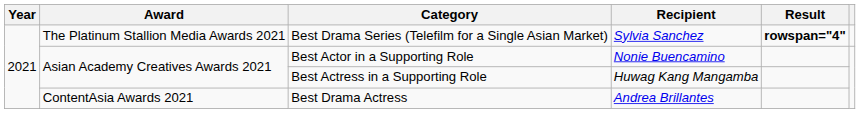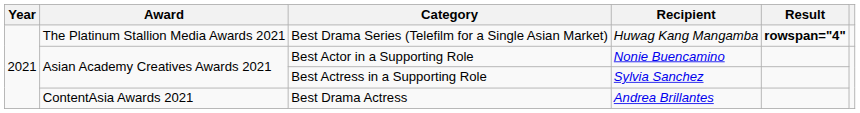(659, 35) Sylvia Sanchez -> (686, 35) Huwag Kang Mangamba
(686, 77) Huwag Kang Mangamba -> (659, 77) Sylvia Sanchez
